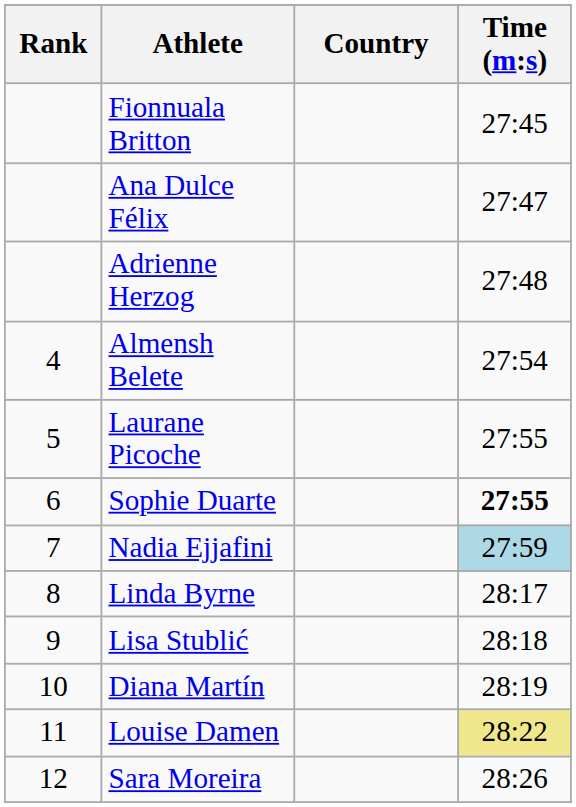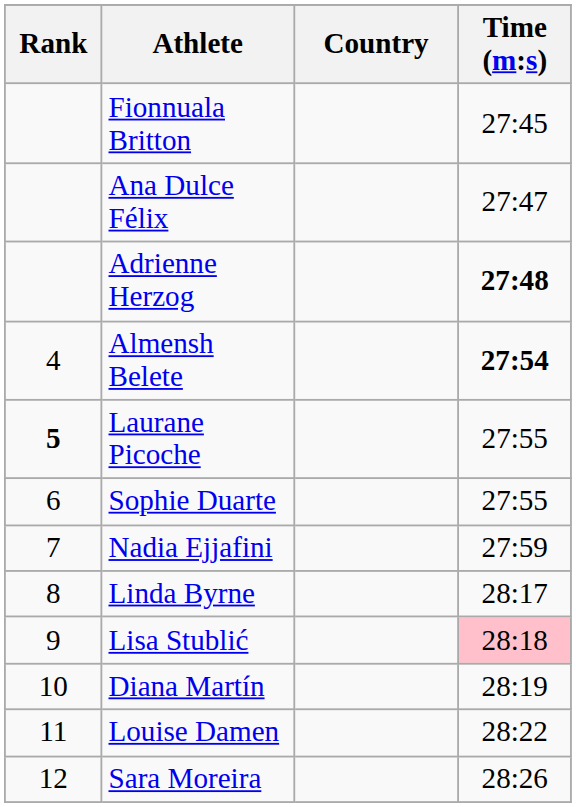(515, 280) normal -> (515, 280) bold
(515, 359) normal -> (515, 359) bold
(53, 438) normal -> (53, 438) bold
(515, 501) bold -> (515, 501) normal
(515, 547) lightblue background -> (515, 547) no background
(515, 639) no background -> (515, 639) pink background
(515, 732) khaki background -> (515, 732) no background
